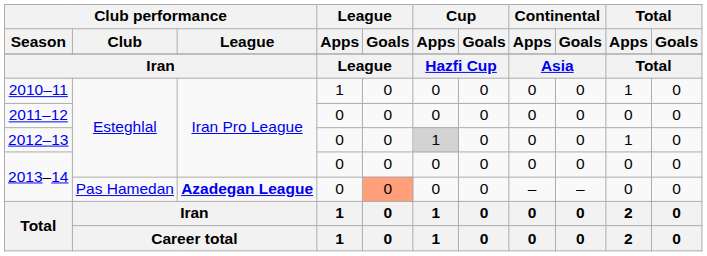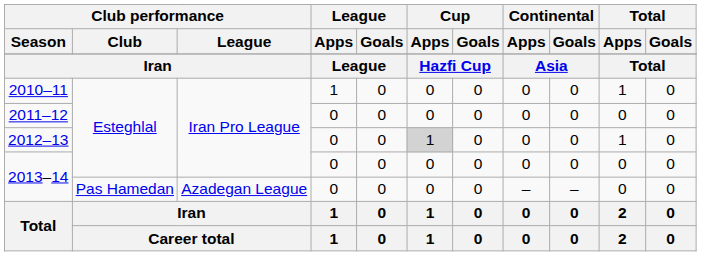(247, 189) bold -> (244, 189) normal
(388, 189) lightsalmon background -> (382, 189) no background
